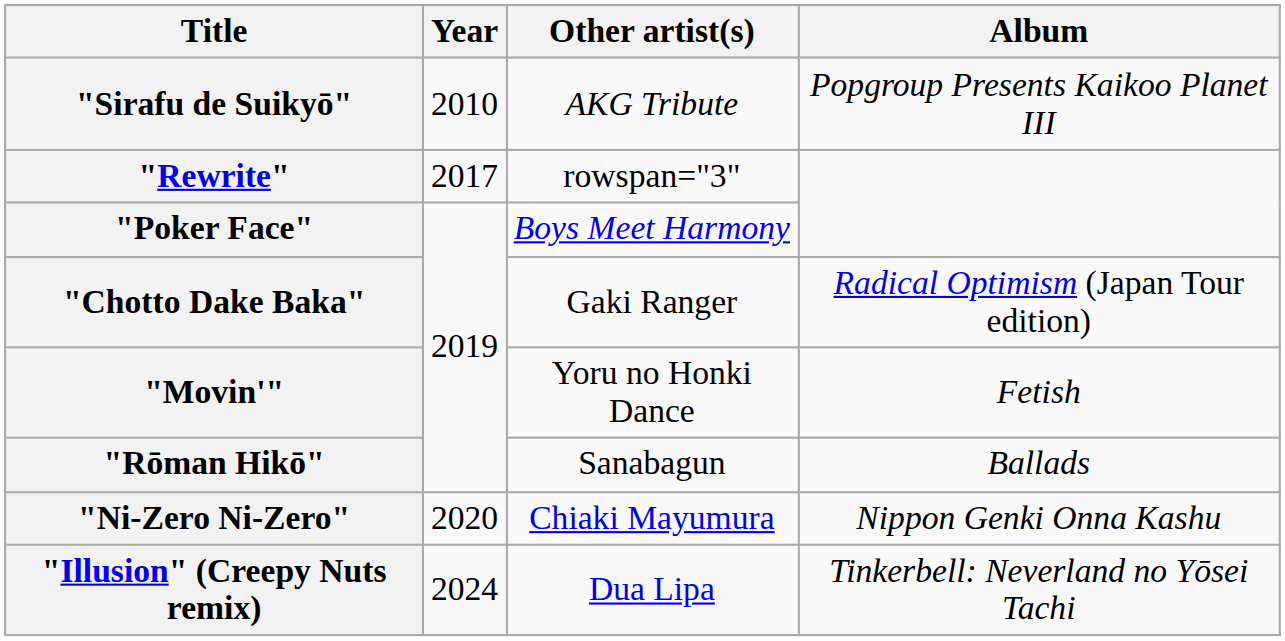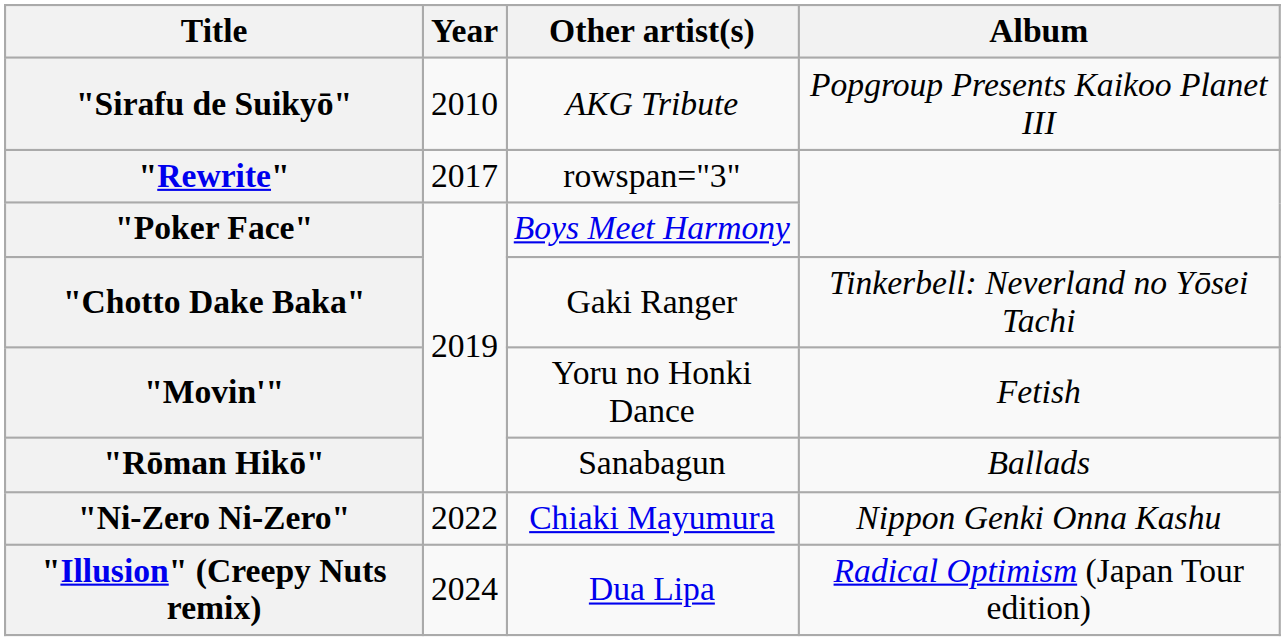(1039, 300) Radical Optimism (Japan Tour edition) -> (1039, 300) Tinkerbell: Neverland no Yōsei Tachi
(465, 517) 2020 -> (465, 517) 2022
(1039, 589) Tinkerbell: Neverland no Yōsei Tachi -> (1039, 589) Radical Optimism (Japan Tour edition)
